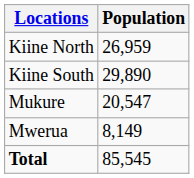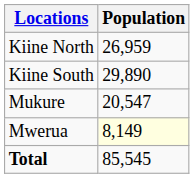(122, 131) no background -> (122, 131) lightyellow background
